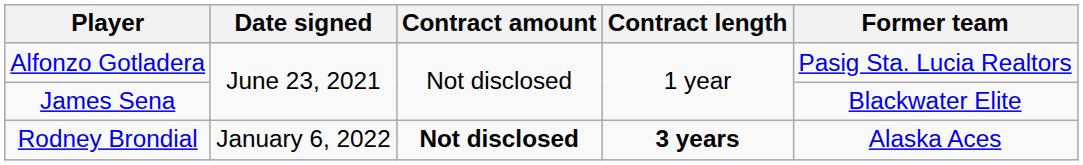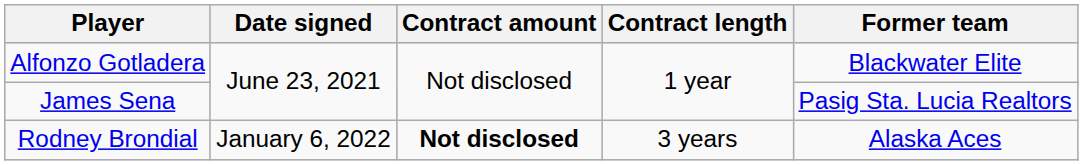(935, 62) Pasig Sta. Lucia Realtors -> (935, 62) Blackwater Elite
(935, 100) Blackwater Elite -> (935, 100) Pasig Sta. Lucia Realtors
(697, 139) bold -> (697, 139) normal
